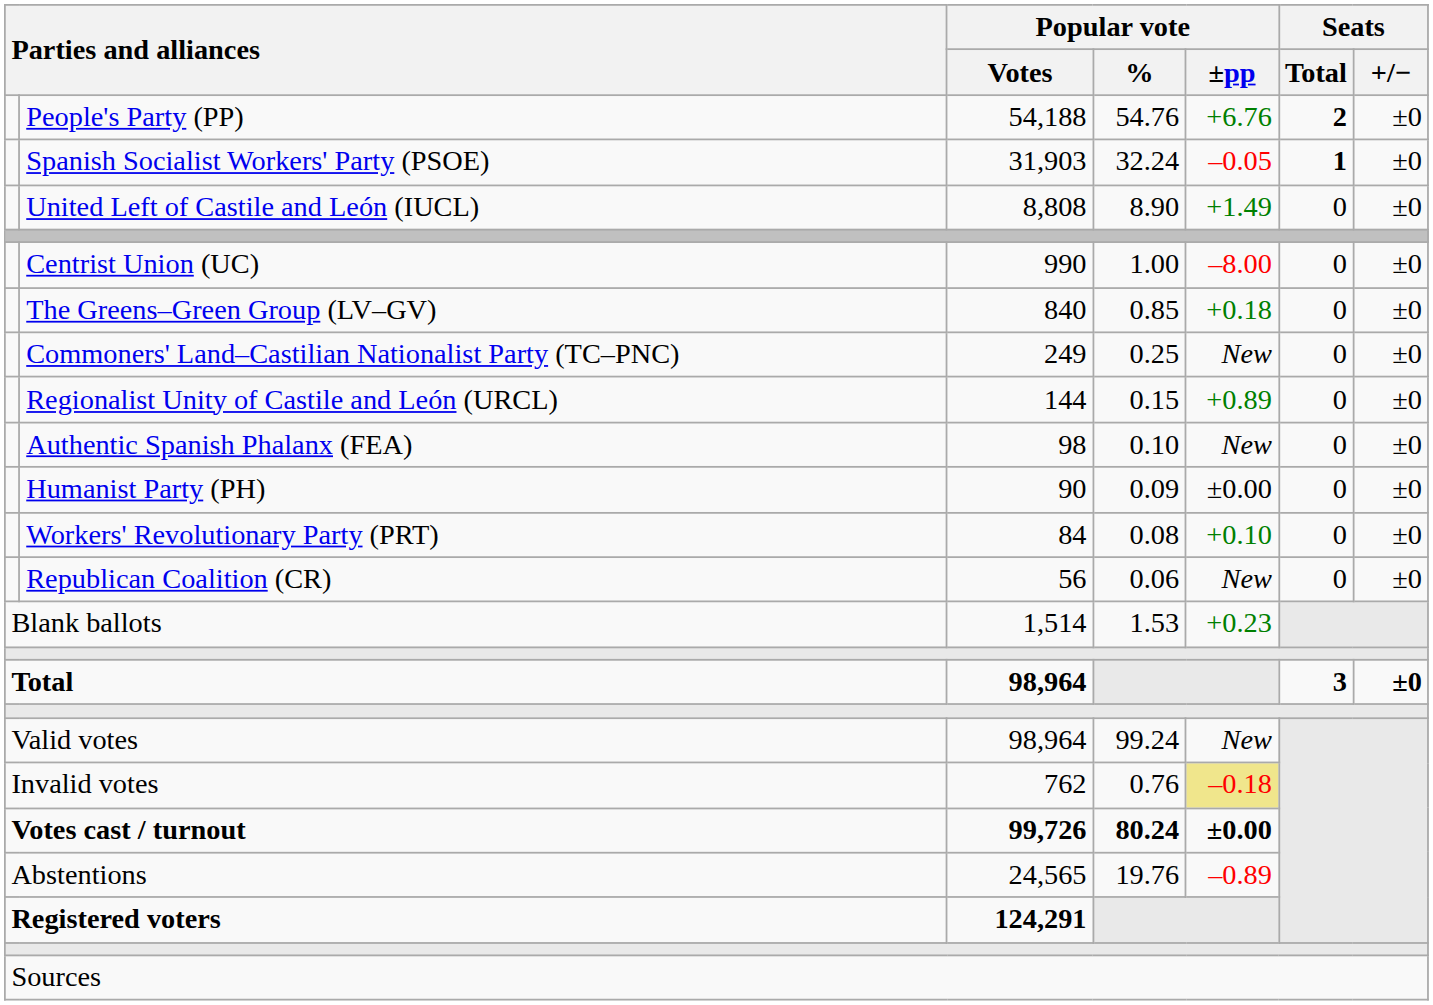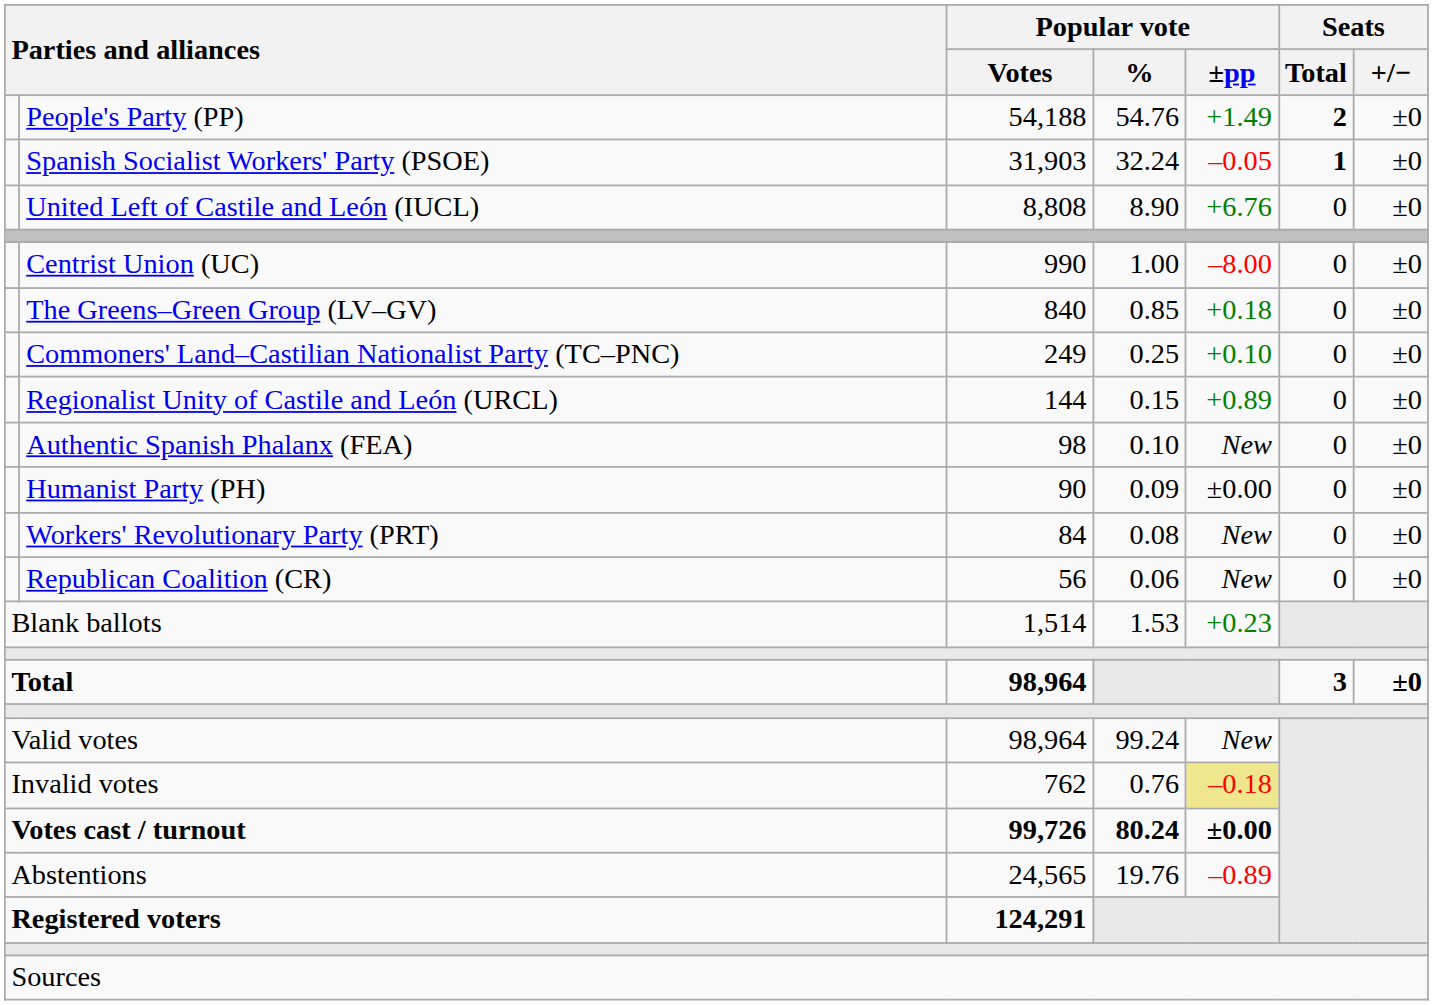(1239, 116) +6.76 -> (1239, 116) +1.49
(1239, 206) +1.49 -> (1239, 206) +6.76
(1247, 354) New -> (1239, 354) +0.10
(1239, 534) +0.10 -> (1247, 534) New
